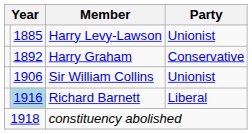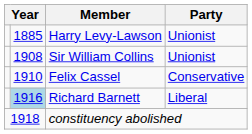- row: (90, 56)
(28, 77) 1906 -> (28, 56) 1908
+ row: (84, 77)
